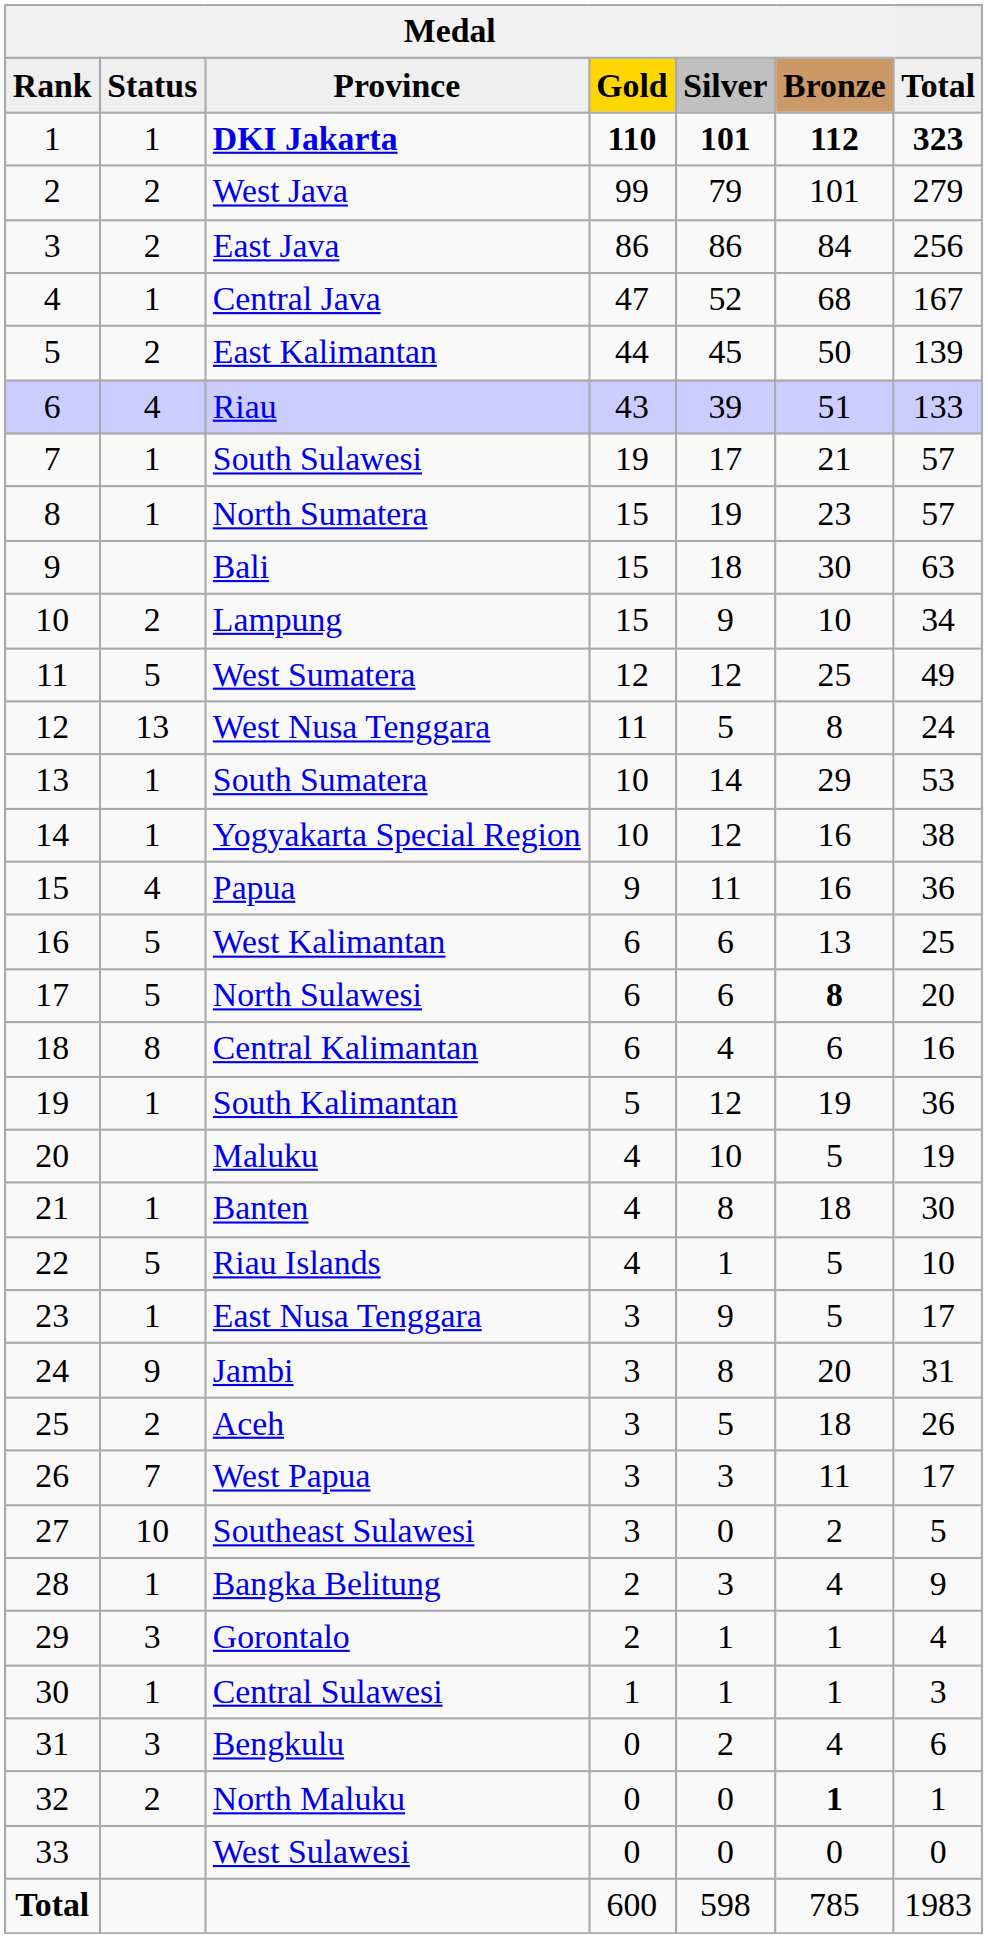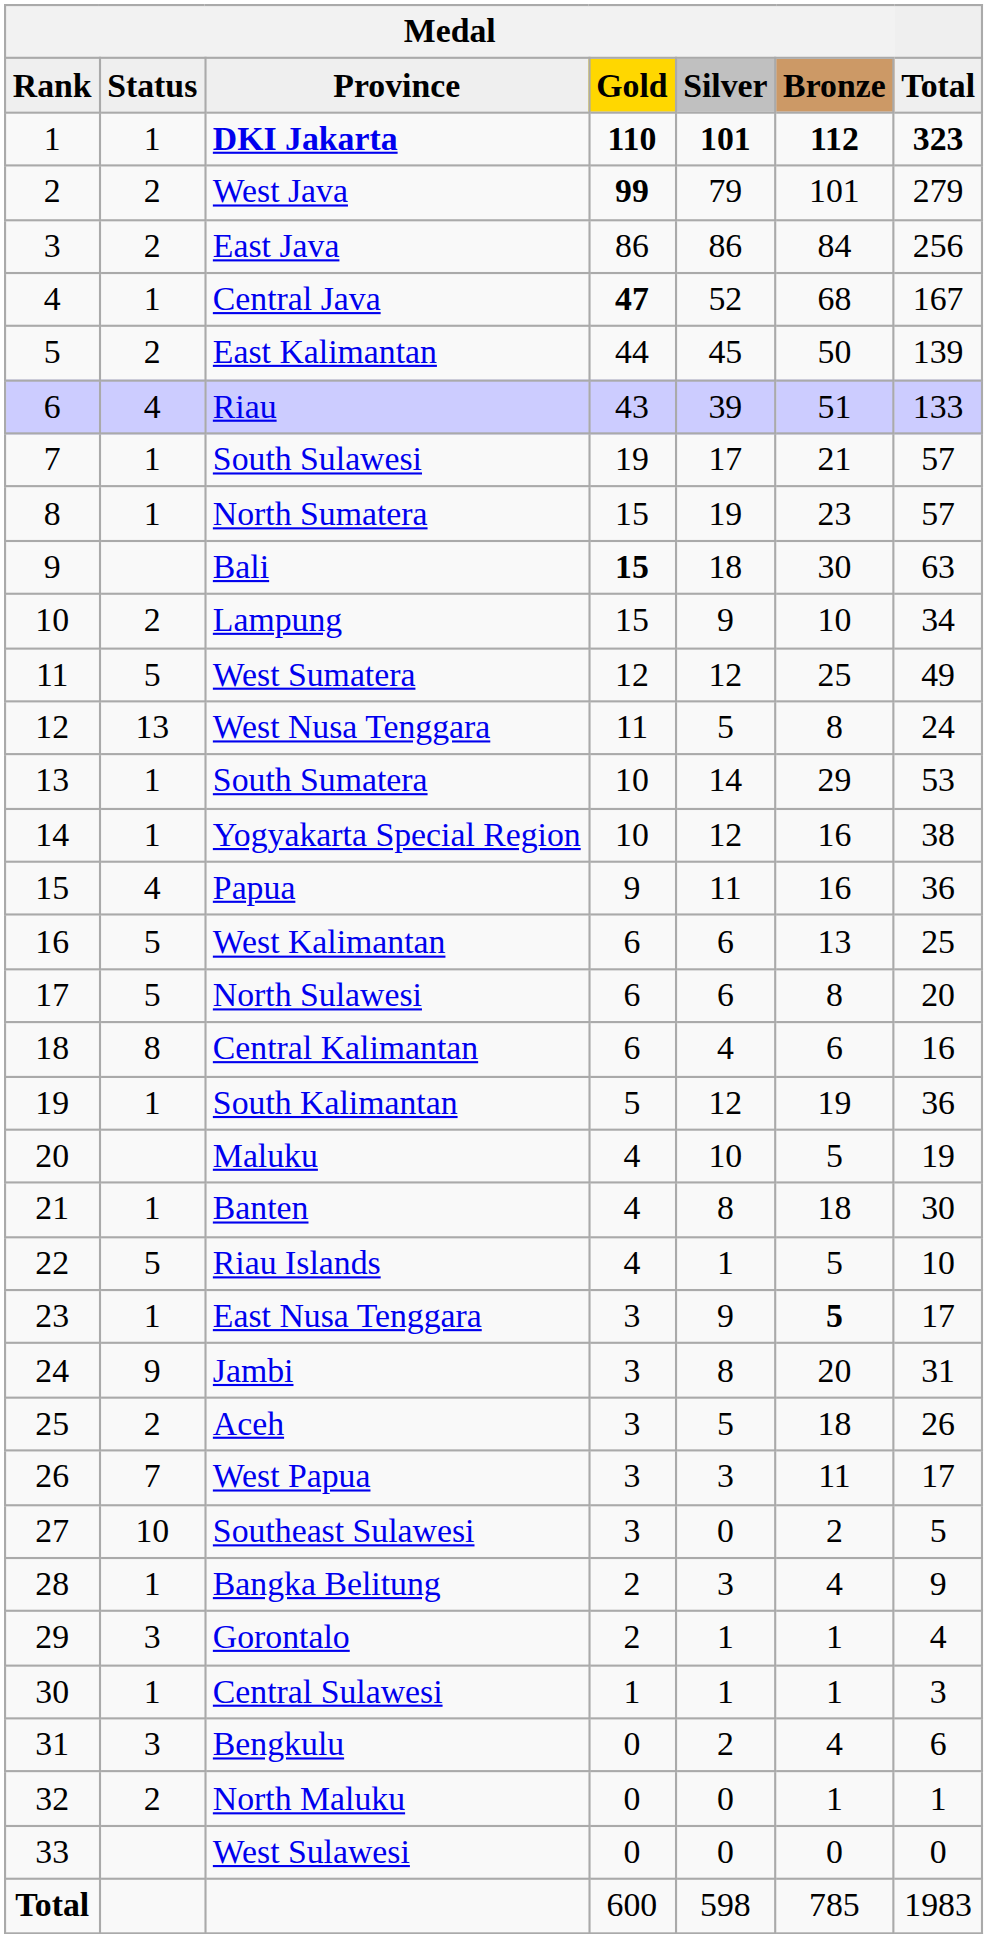(632, 191) normal -> (632, 191) bold
(632, 298) normal -> (632, 298) bold
(632, 566) normal -> (632, 566) bold
(834, 995) bold -> (834, 995) normal
(834, 1316) normal -> (834, 1316) bold
(834, 1798) bold -> (834, 1798) normal
